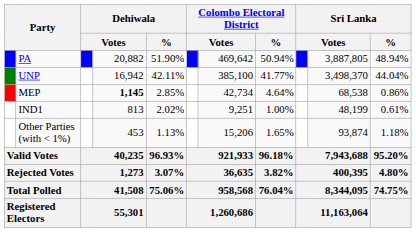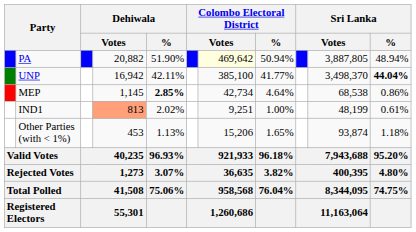(236, 59) no background -> (236, 59) lightyellow background
(392, 76) normal -> (391, 76) bold
(132, 93) bold -> (132, 93) normal
(170, 93) normal -> (169, 93) bold
(136, 110) no background -> (136, 110) lightsalmon background
